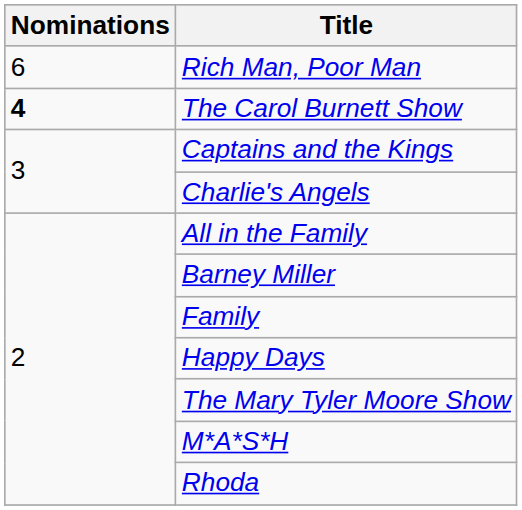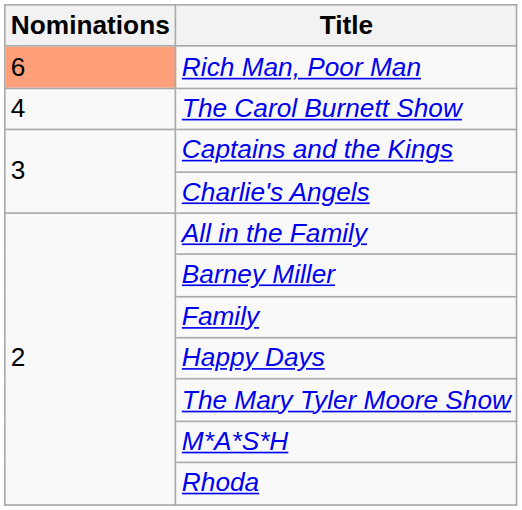(18, 66) no background -> (18, 66) lightsalmon background
(18, 108) bold -> (18, 108) normal
